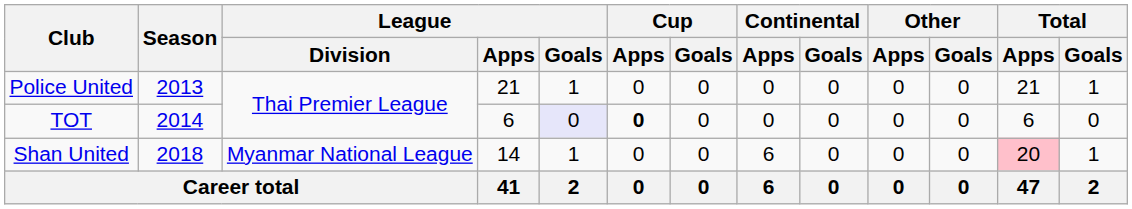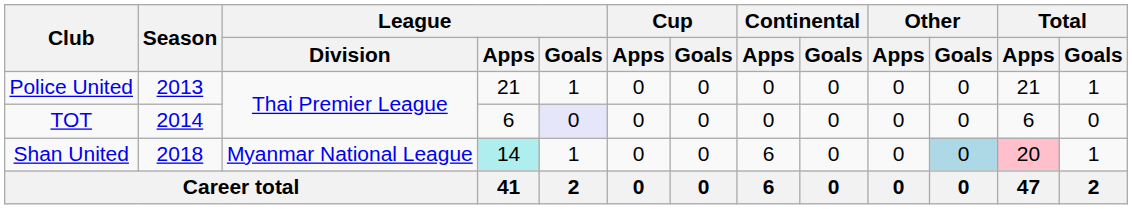(639, 120) bold -> (639, 120) normal
(509, 154) no background -> (509, 154) paleturquoise background
(964, 154) no background -> (964, 154) lightblue background
